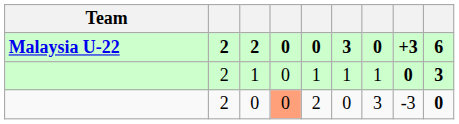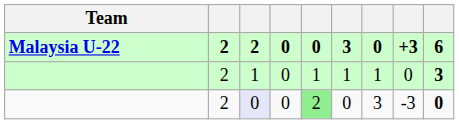(408, 75) bold -> (408, 75) normal
(255, 103) no background -> (255, 103) lavender background
(285, 103) lightsalmon background -> (285, 103) no background
(316, 103) no background -> (316, 103) lightgreen background
